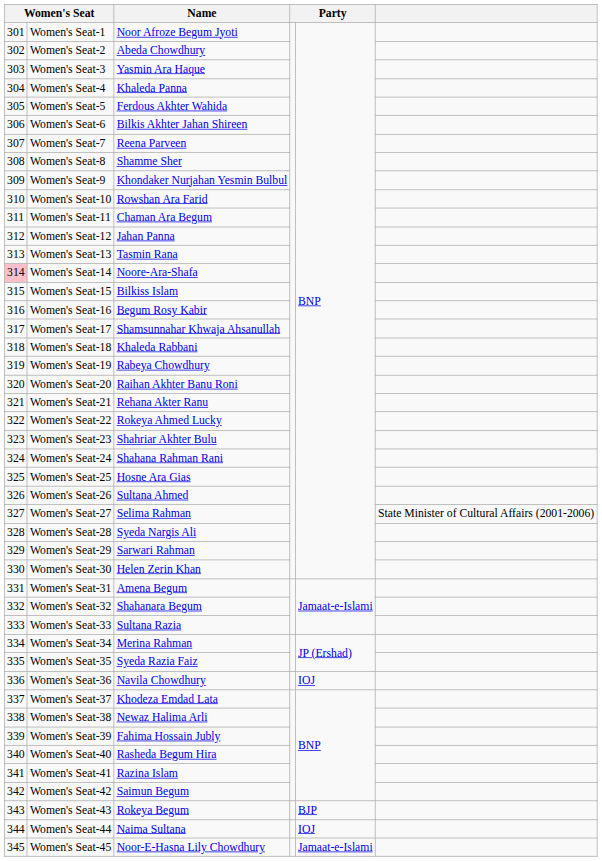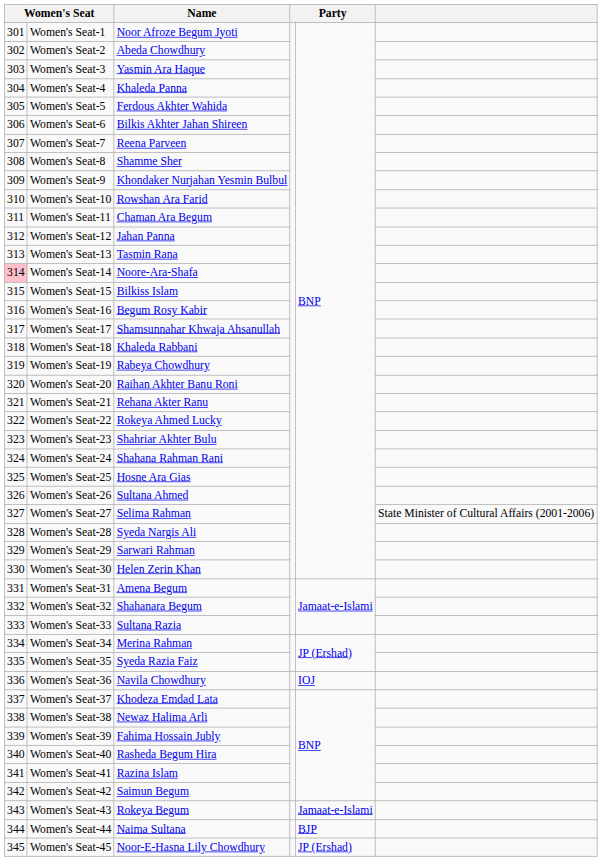(307, 810) BJP -> (335, 810) Jamaat-e-Islami
(306, 828) IOJ -> (307, 828) BJP
(335, 847) Jamaat-e-Islami -> (325, 847) JP (Ershad)
